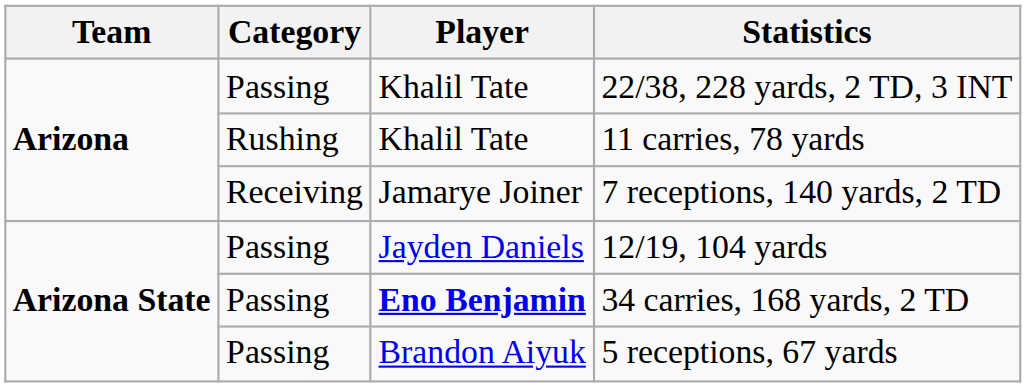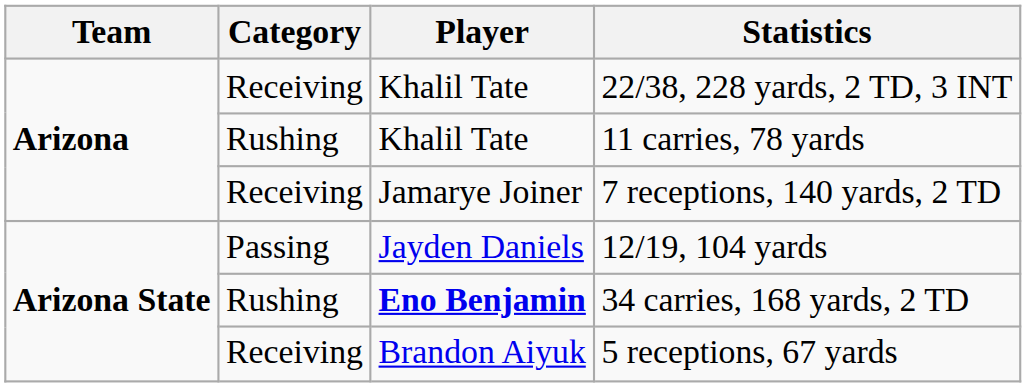(278, 85) Passing -> (295, 85) Receiving
(278, 299) Passing -> (282, 299) Rushing
(278, 353) Passing -> (295, 353) Receiving
